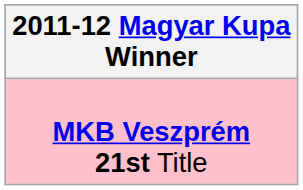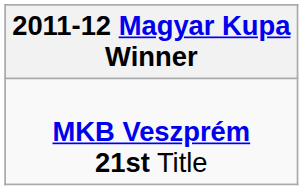(151, 146) pink background -> (151, 146) no background
